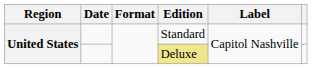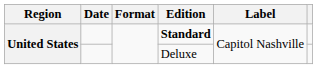(183, 34) normal -> (186, 34) bold
(179, 53) khaki background -> (179, 53) no background
